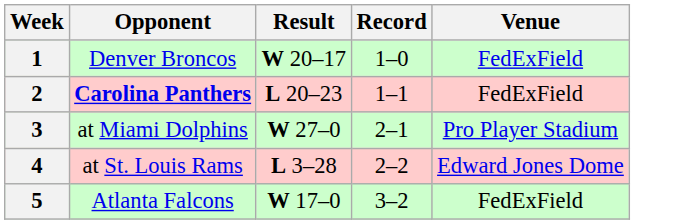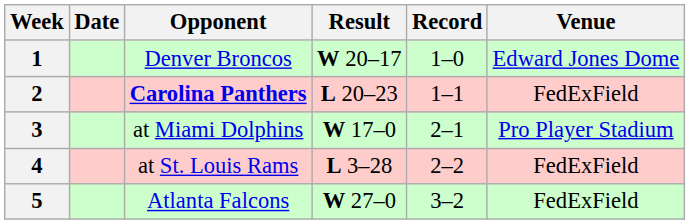+ column: (97, 22)
(530, 58) FedExField -> (586, 58) Edward Jones Dome
(304, 129) W 27–0 -> (359, 129) W 17–0
(530, 165) Edward Jones Dome -> (586, 165) FedExField
(304, 201) W 17–0 -> (359, 201) W 27–0
